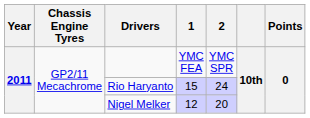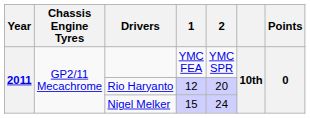(191, 86) 15 -> (191, 86) 12
(222, 86) 24 -> (222, 86) 20
(191, 104) 12 -> (191, 104) 15
(222, 104) 20 -> (222, 104) 24
